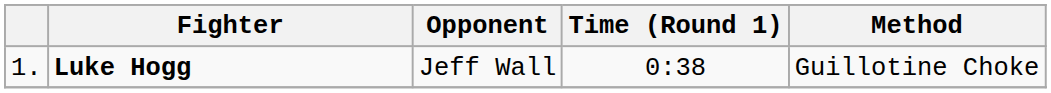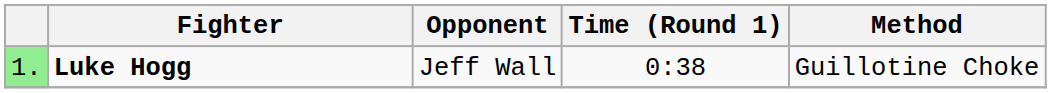(26, 67) no background -> (26, 67) lightgreen background
